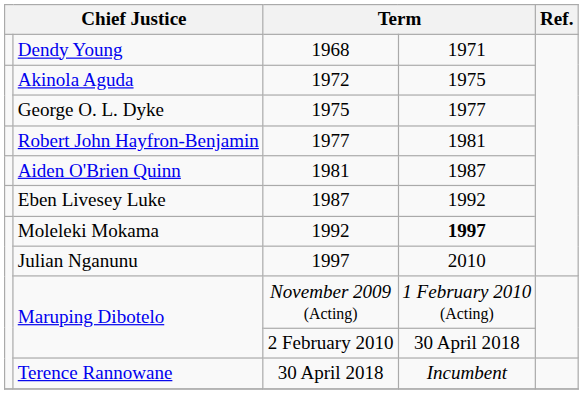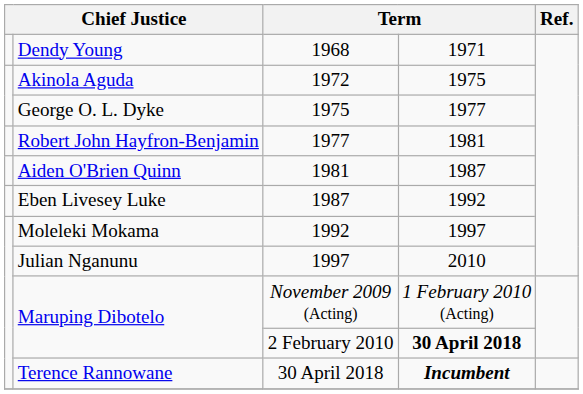(467, 230) bold -> (467, 230) normal
(467, 342) normal -> (467, 342) bold
(467, 373) normal -> (467, 373) bold
